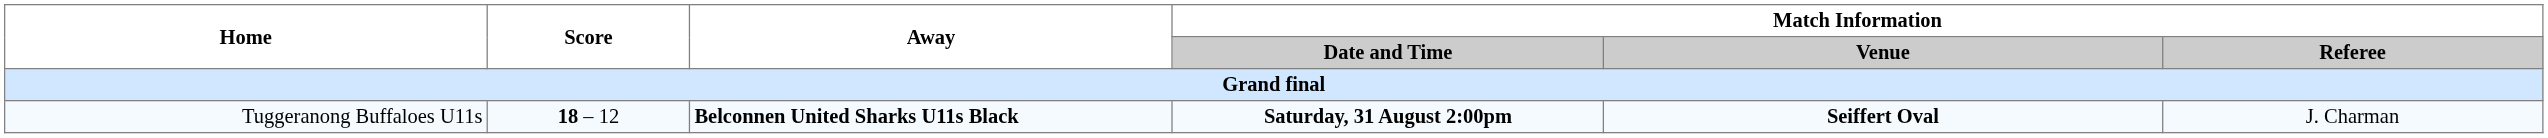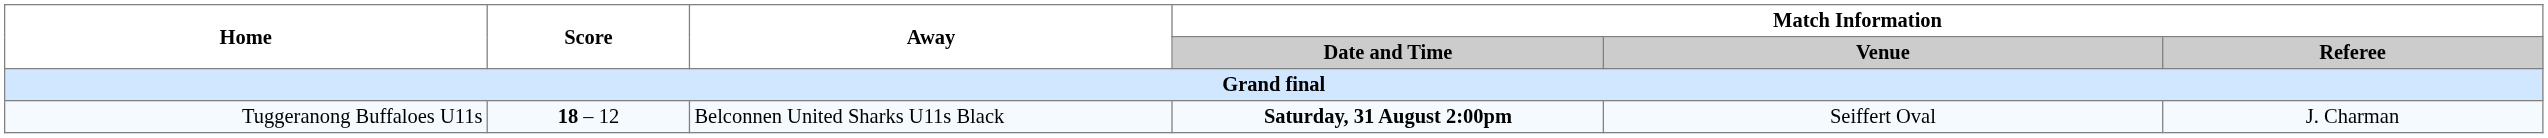(857, 116) bold -> (849, 116) normal
(1883, 116) bold -> (1883, 116) normal
